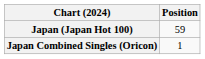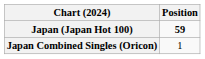(180, 29) normal -> (180, 29) bold
